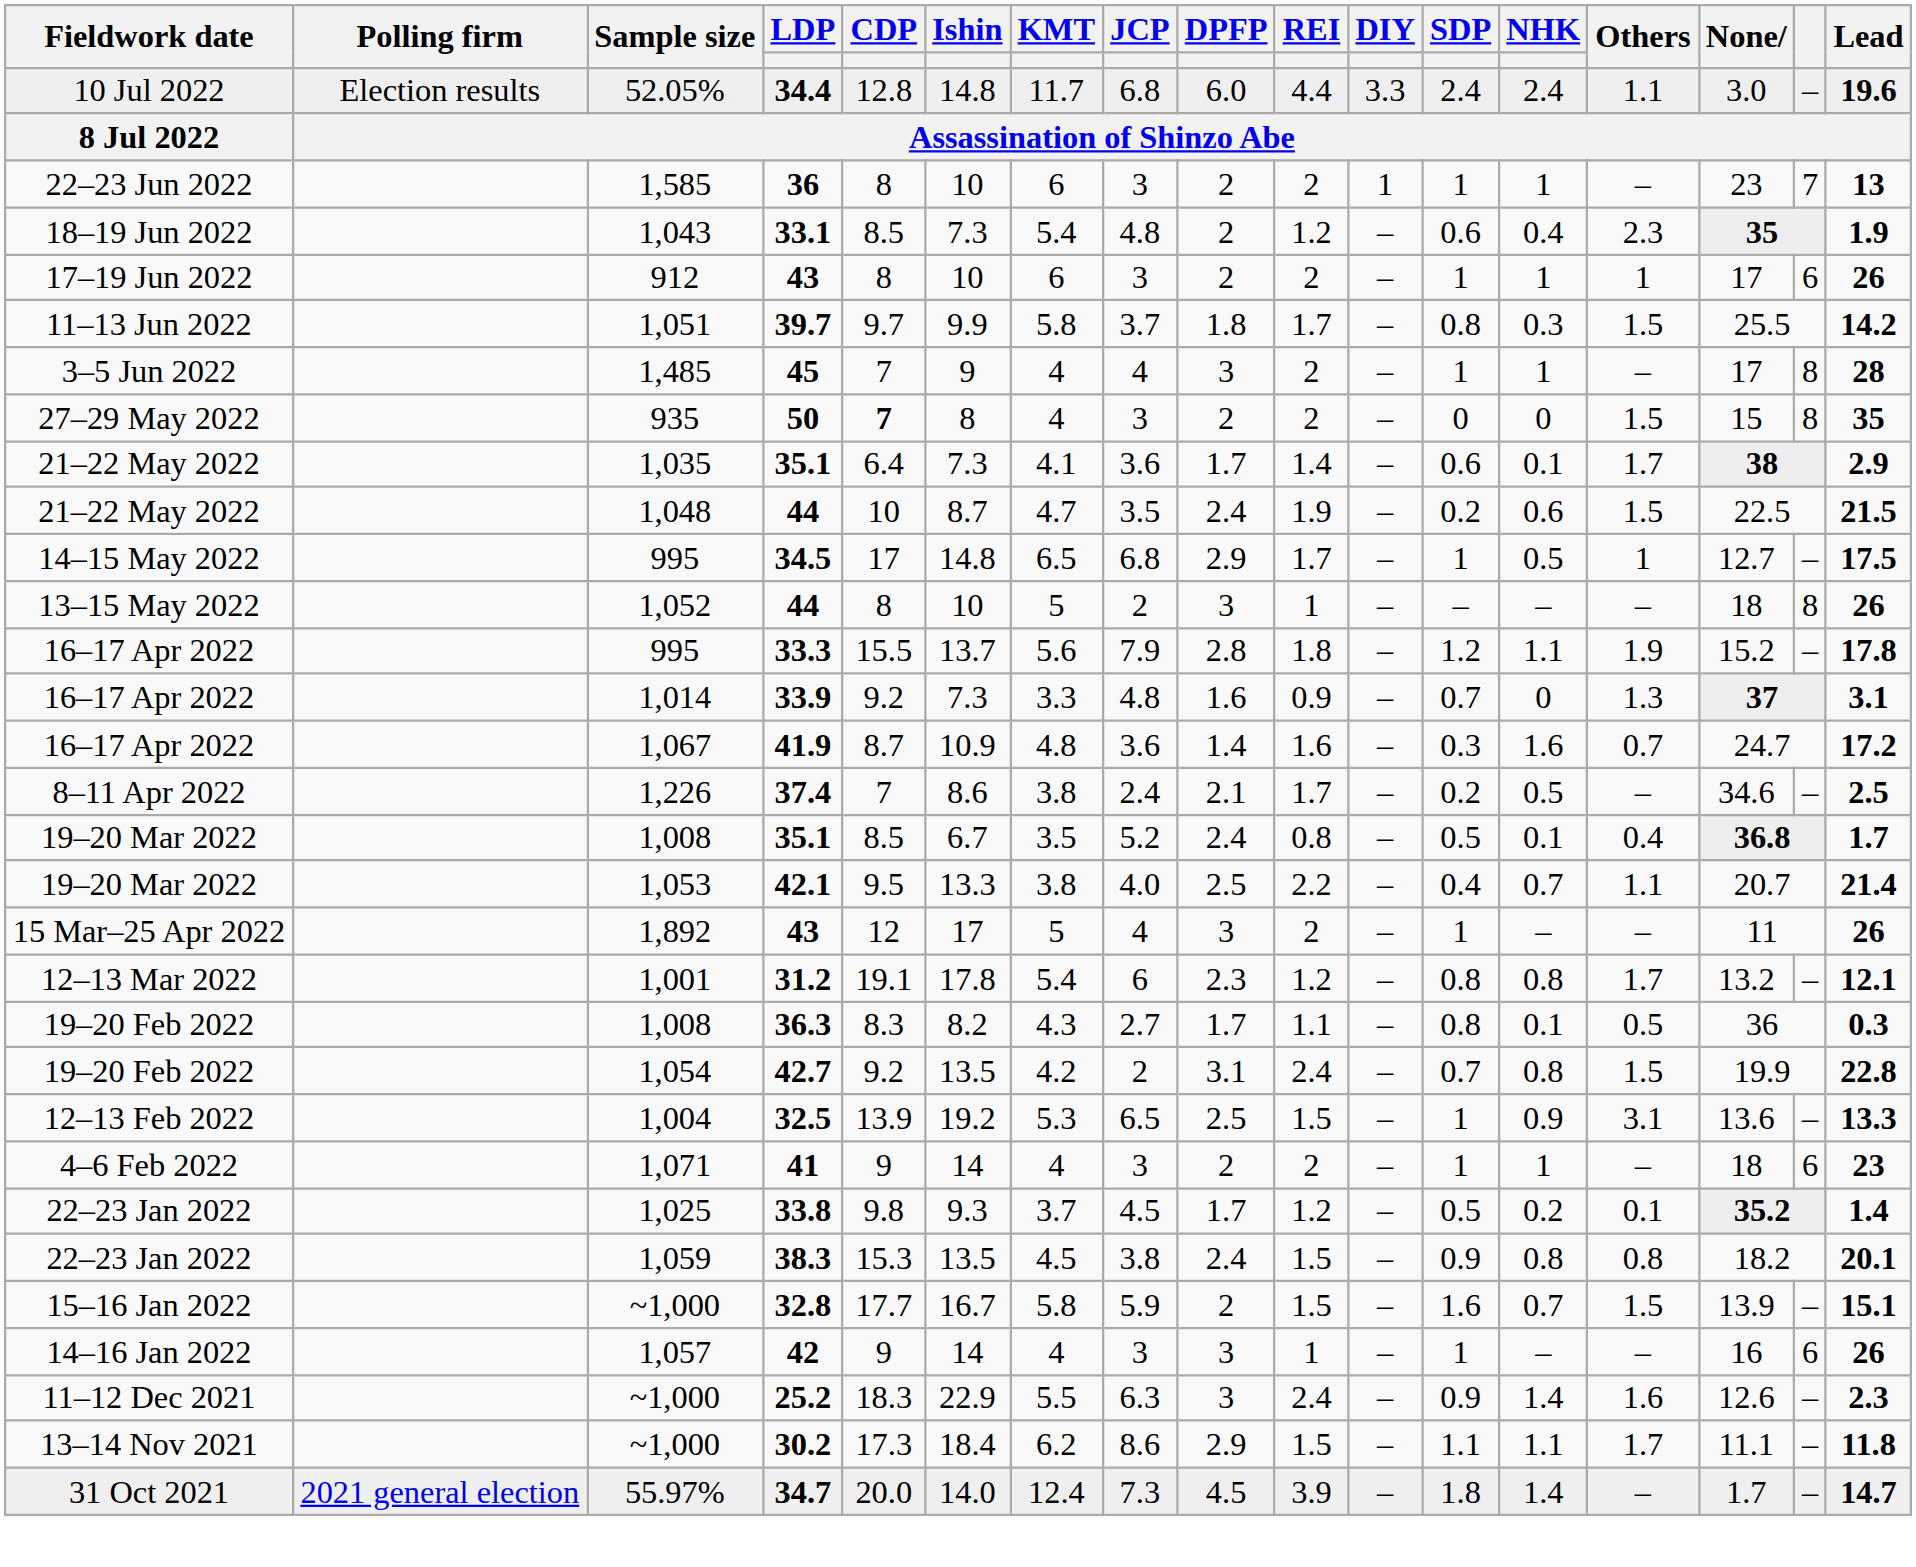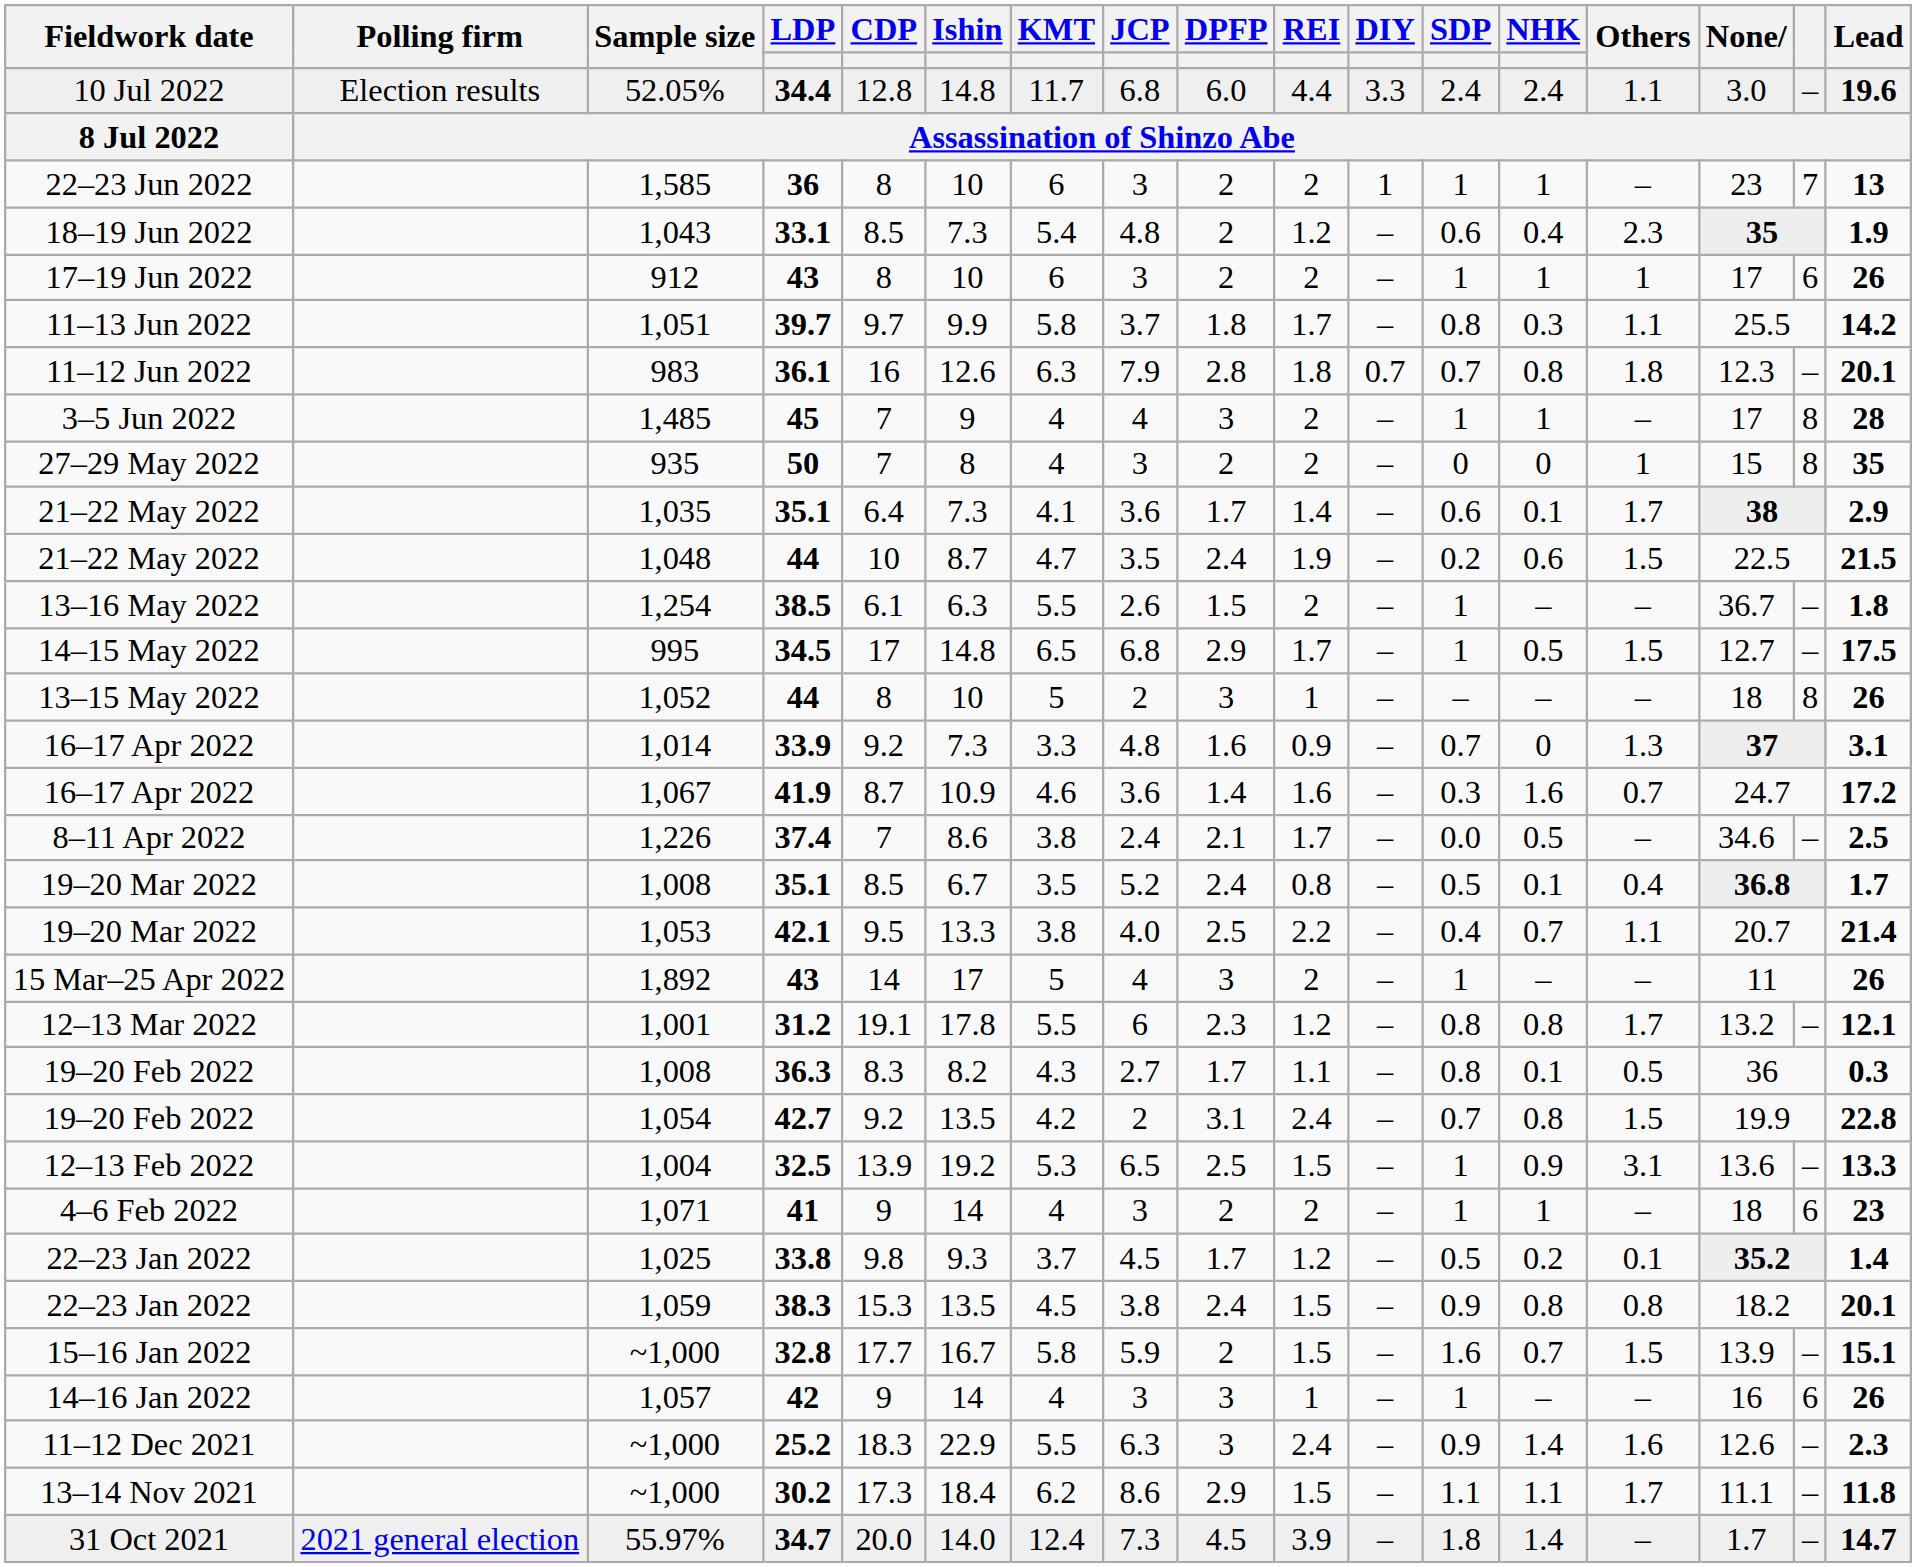(1643, 324) 1.5 -> (1643, 324) 1.1
+ row: (675, 371)
(884, 418) bold -> (884, 464) normal
(1643, 418) 1.5 -> (1643, 464) 1
+ row: (675, 604)
(1643, 558) 1 -> (1643, 651) 1.5
- row: (675, 651)
(1056, 744) 4.8 -> (1056, 791) 4.6
(1461, 791) 0.2 -> (1461, 838) 0.0
(884, 931) 12 -> (884, 978) 14
(1056, 978) 5.4 -> (1056, 1024) 5.5
